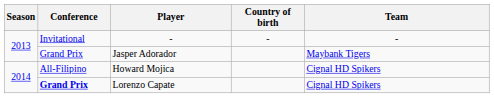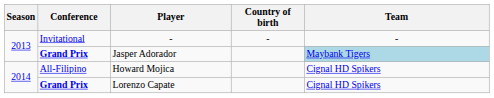(61, 54) normal -> (64, 54) bold
(338, 54) no background -> (338, 54) lightblue background
